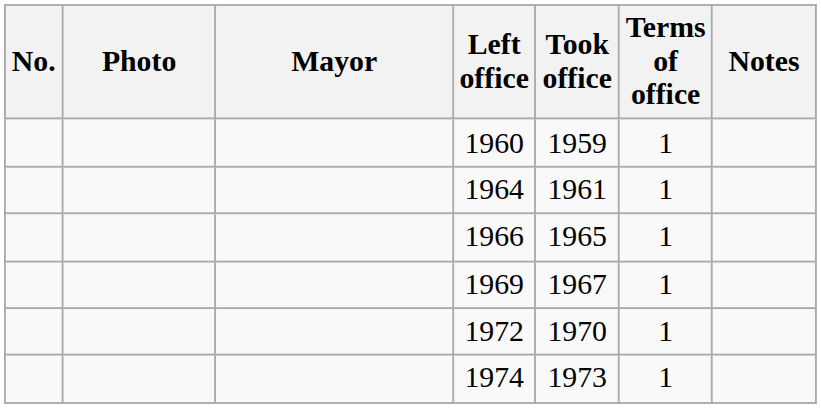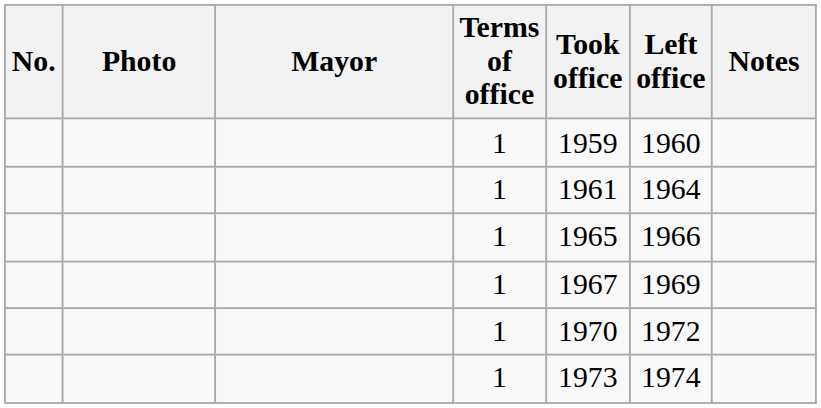columns swapped: (666, 61) <-> (494, 61)
